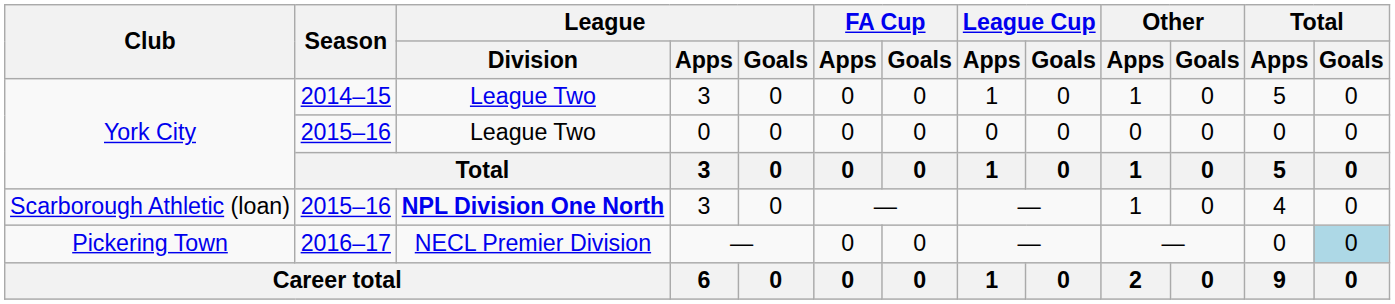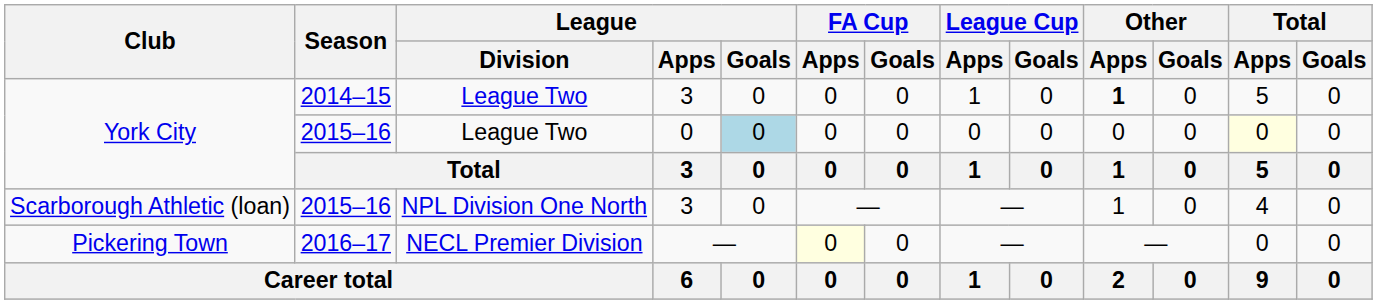(1135, 96) normal -> (1118, 96) bold
(776, 133) no background -> (759, 133) lightblue background
(1279, 133) no background -> (1262, 133) lightyellow background
(533, 206) bold -> (524, 206) normal
(848, 243) no background -> (831, 243) lightyellow background
(1351, 243) lightblue background -> (1334, 243) no background
